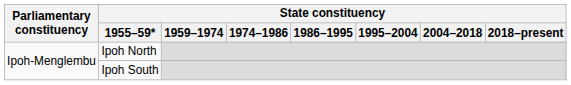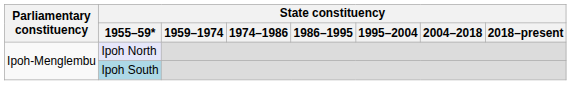(129, 51) no background -> (129, 51) lavender background
(130, 70) no background -> (130, 70) lightblue background
